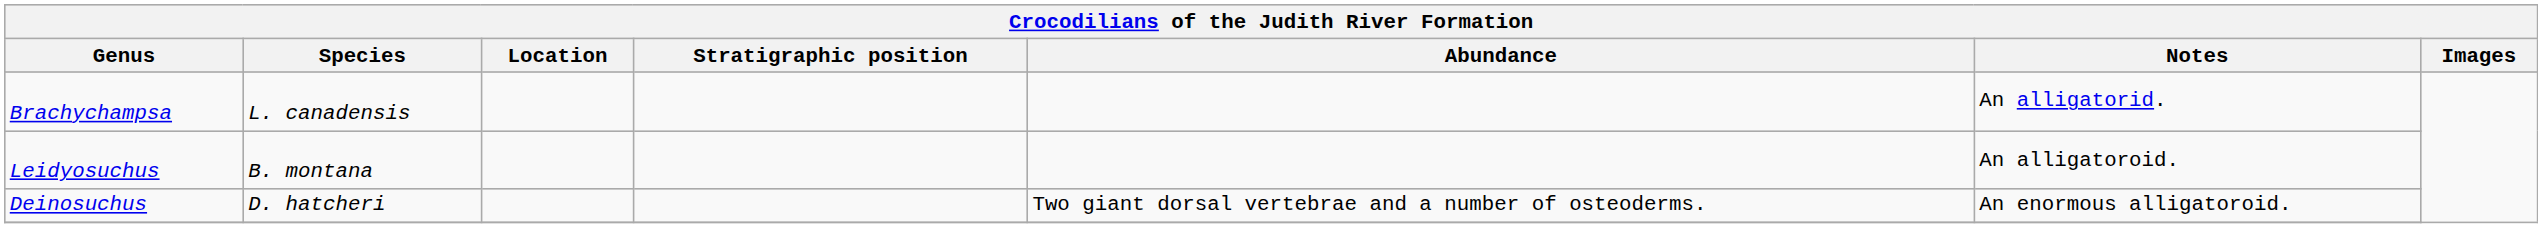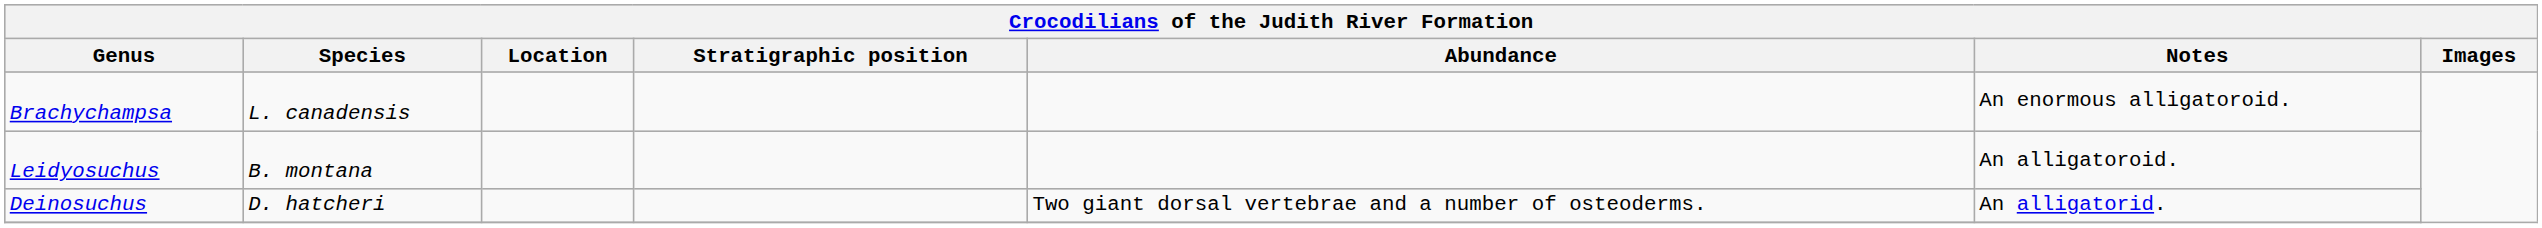(2073, 102) An alligatorid. -> (2135, 102) An enormous alligatoroid.
(2135, 205) An enormous alligatoroid. -> (2073, 205) An alligatorid.
